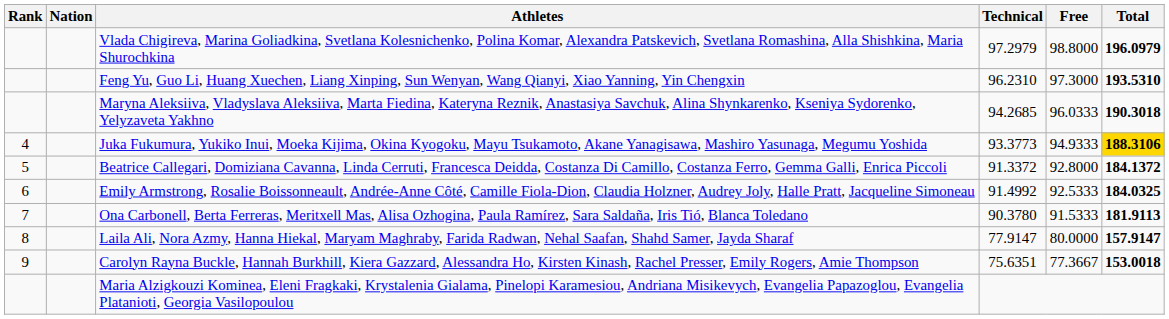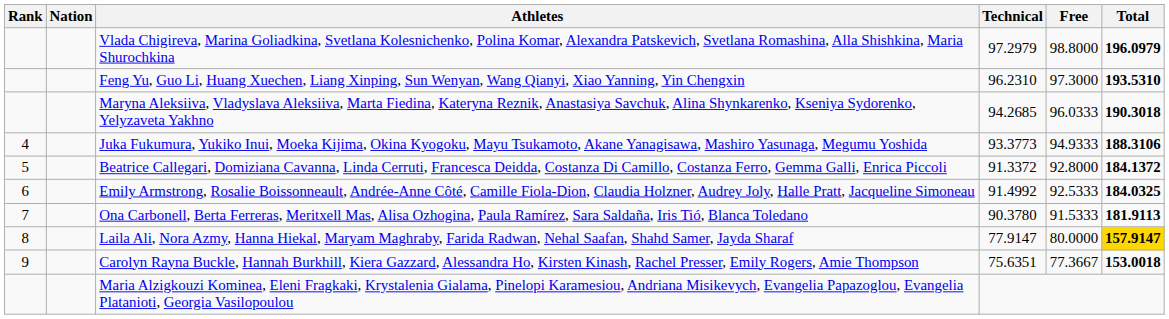(1133, 144) gold background -> (1133, 144) no background
(1133, 238) no background -> (1133, 238) gold background
